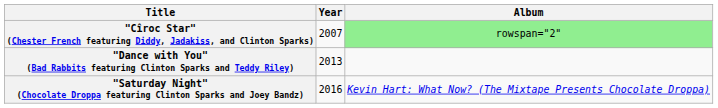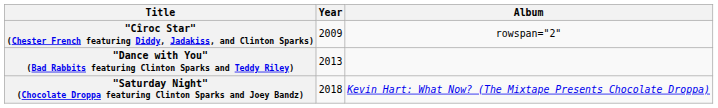(331, 34) 2007 -> (331, 34) 2009
(529, 34) lightgreen background -> (529, 34) no background
(331, 89) 2016 -> (331, 89) 2018
